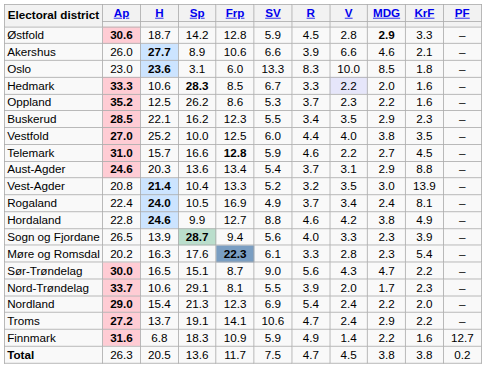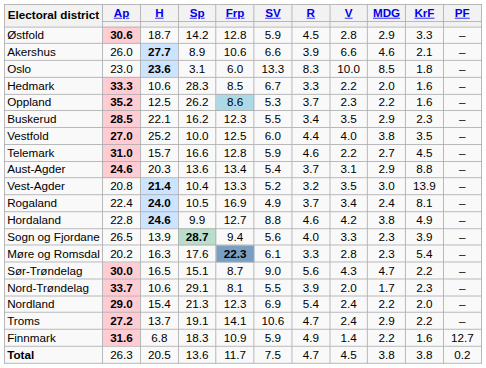(387, 35) bold -> (387, 35) normal
(197, 86) bold -> (197, 86) normal
(349, 86) lavender background -> (349, 86) no background
(235, 103) no background -> (235, 103) lightblue background
(235, 153) bold -> (235, 153) normal
